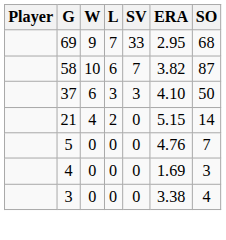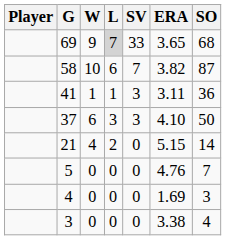(113, 42) no background -> (113, 42) lightgrey background
(171, 42) 2.95 -> (171, 42) 3.65
+ row: (69, 94)
